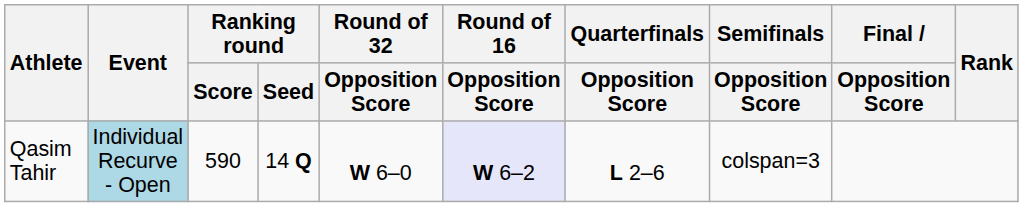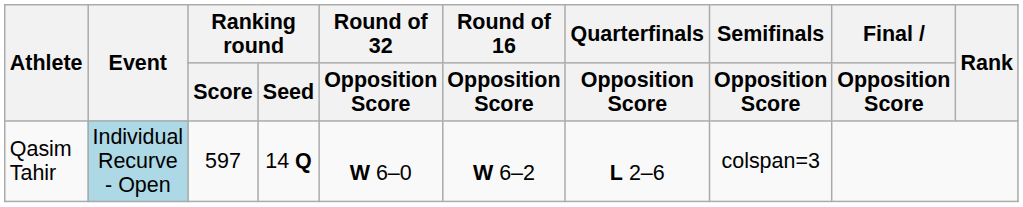(223, 161) 590 -> (223, 161) 597
(504, 173) lavender background -> (504, 173) no background
